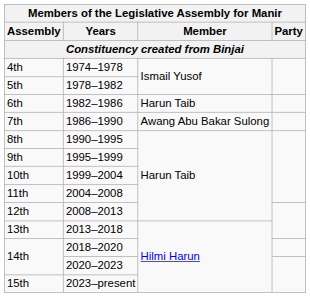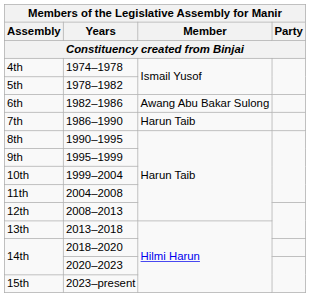(168, 103) Harun Taib -> (205, 103) Awang Abu Bakar Sulong
(205, 121) Awang Abu Bakar Sulong -> (168, 121) Harun Taib
